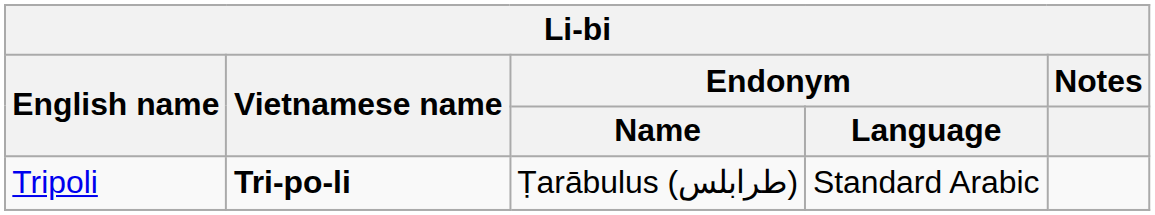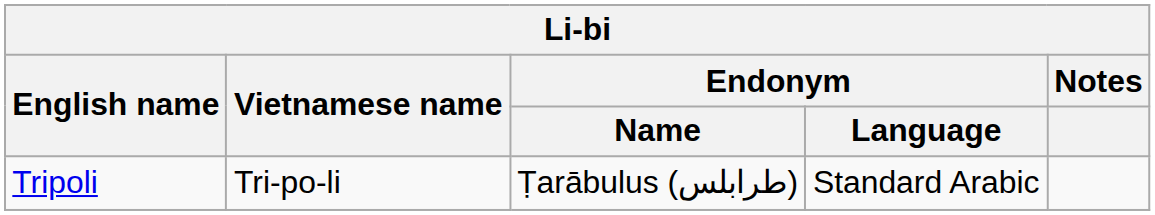(292, 182) bold -> (287, 182) normal
